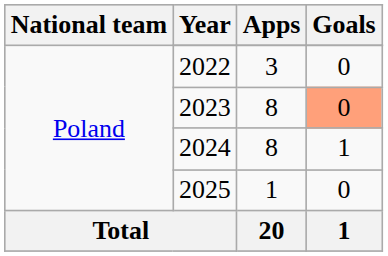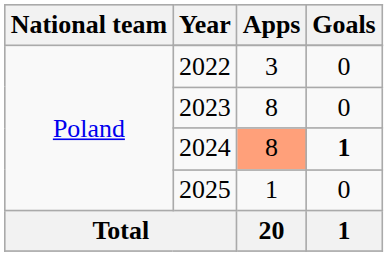(344, 107) lightsalmon background -> (344, 107) no background
(272, 148) no background -> (272, 148) lightsalmon background
(344, 148) normal -> (344, 148) bold
